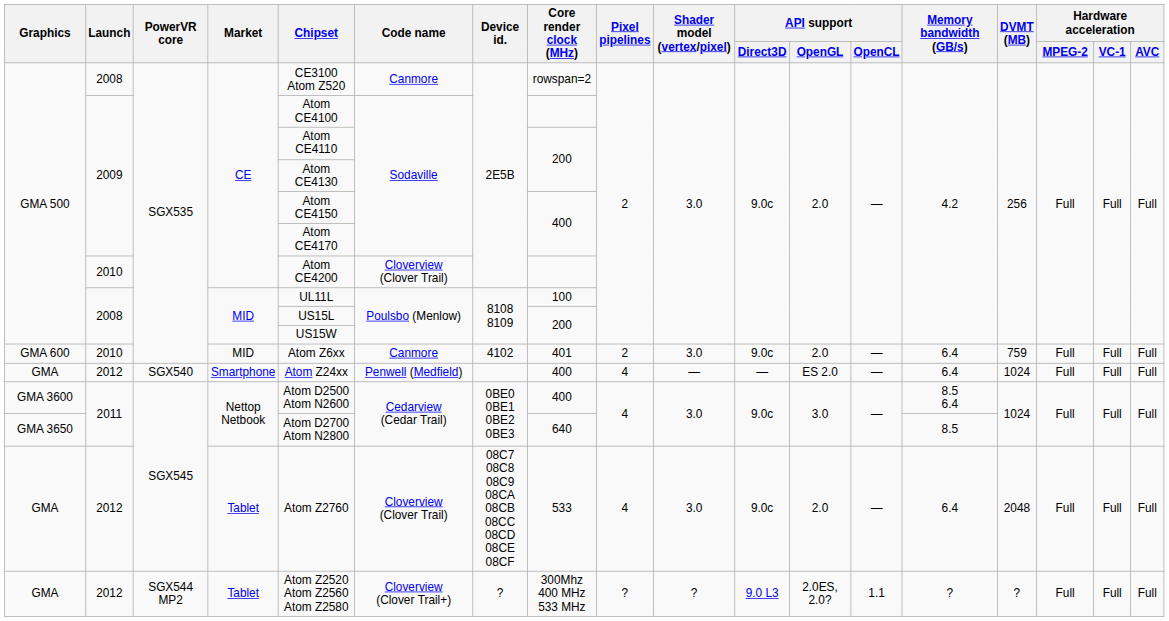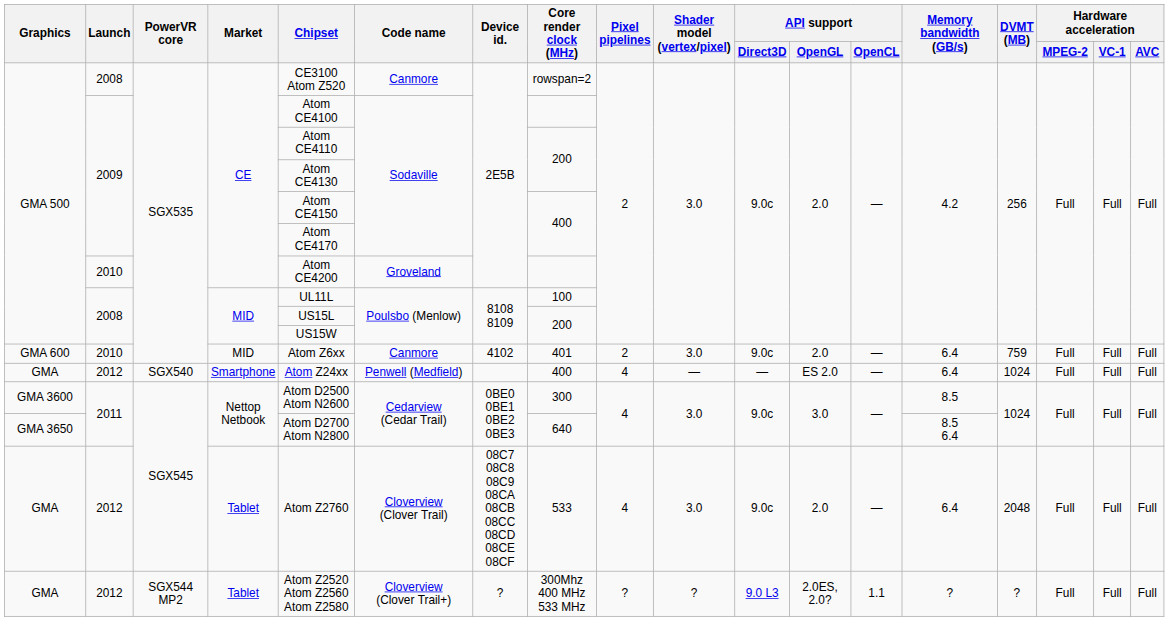(414, 271) Cloverview (Clover Trail) -> (414, 271) Groveland
(562, 397) 400 -> (562, 397) 300
(950, 397) 8.5 6.4 -> (950, 397) 8.5
(950, 429) 8.5 -> (950, 429) 8.5 6.4
